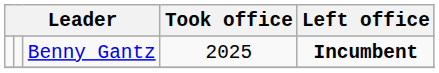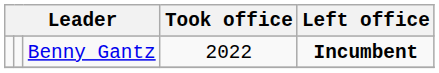(229, 52) 2025 -> (229, 52) 2022
